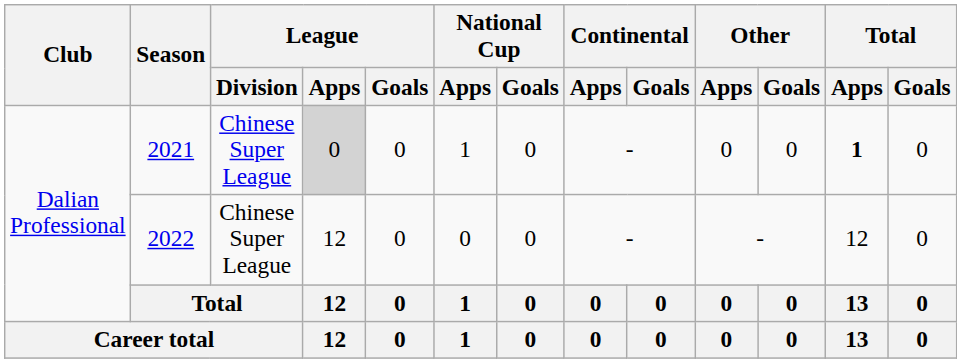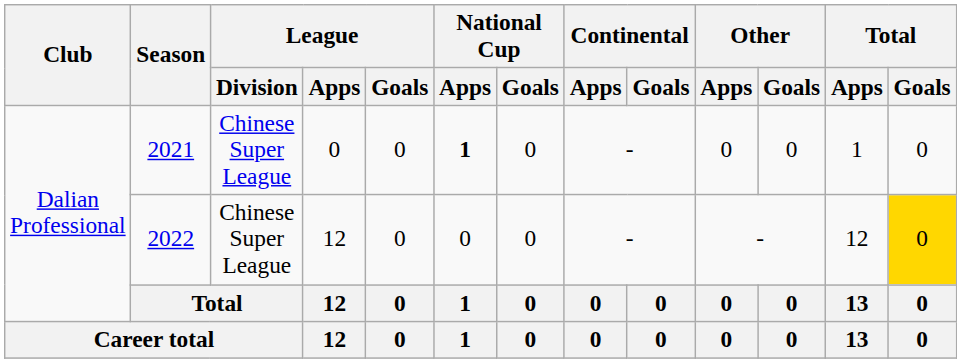(334, 149) lightgrey background -> (334, 149) no background
(465, 149) normal -> (465, 149) bold
(857, 149) bold -> (857, 149) normal
(922, 239) no background -> (922, 239) gold background
